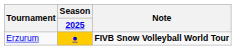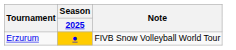(162, 39) bold -> (157, 39) normal
